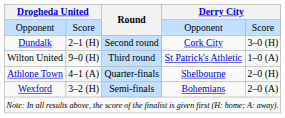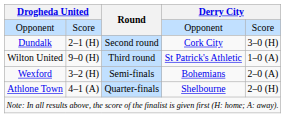rows swapped: (35, 74) <-> (35, 89)
